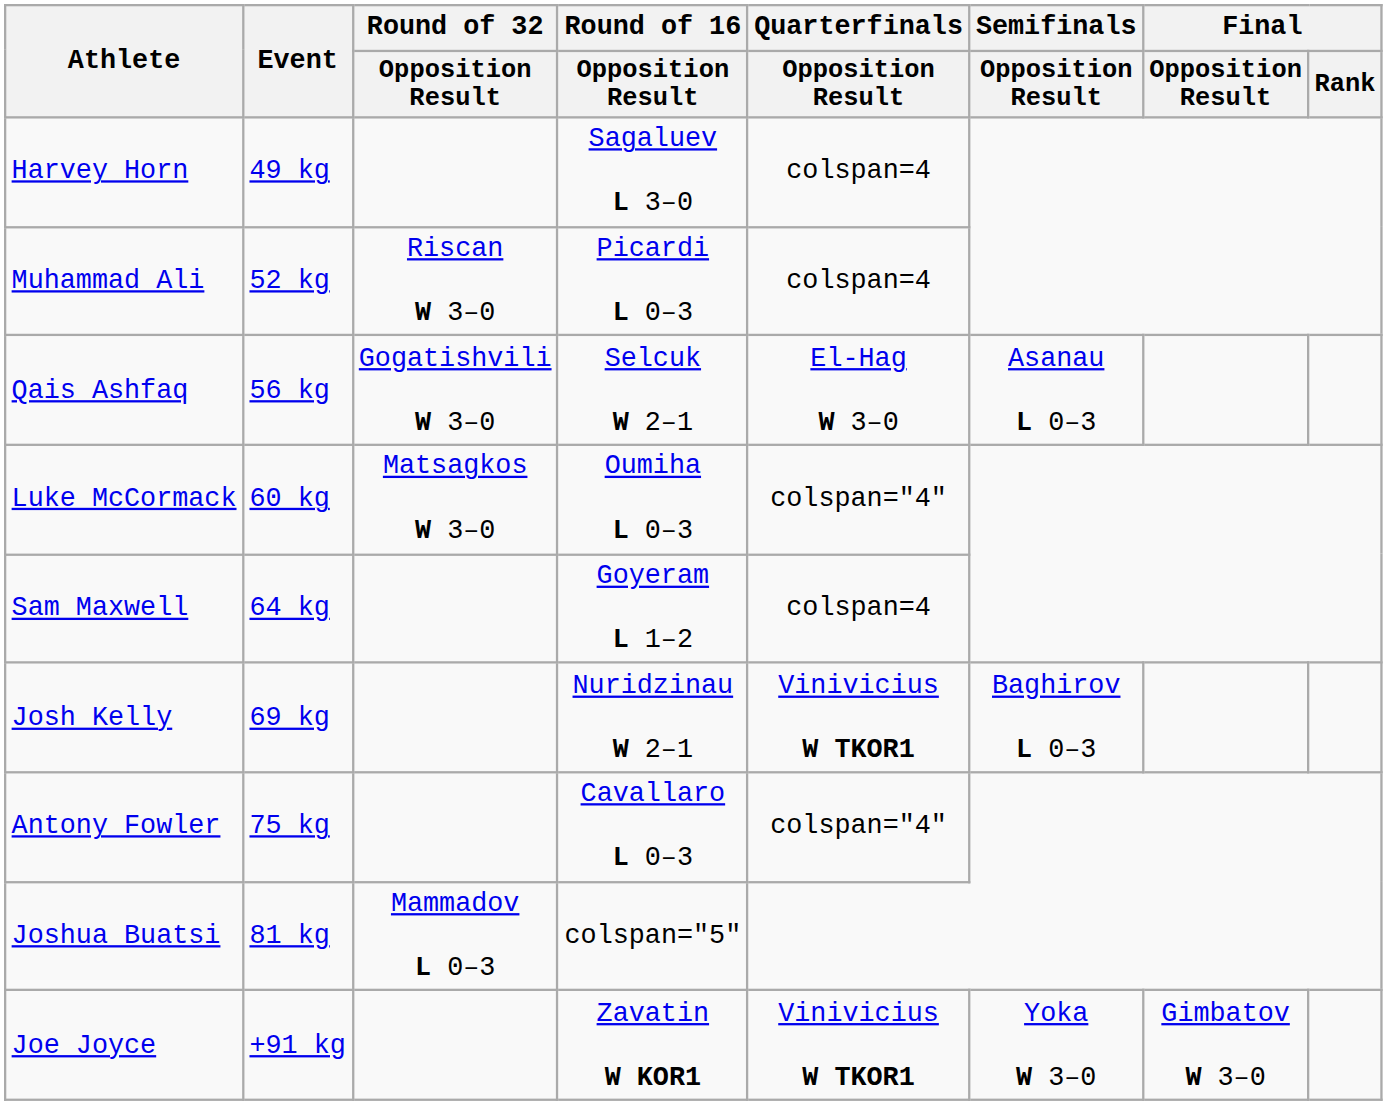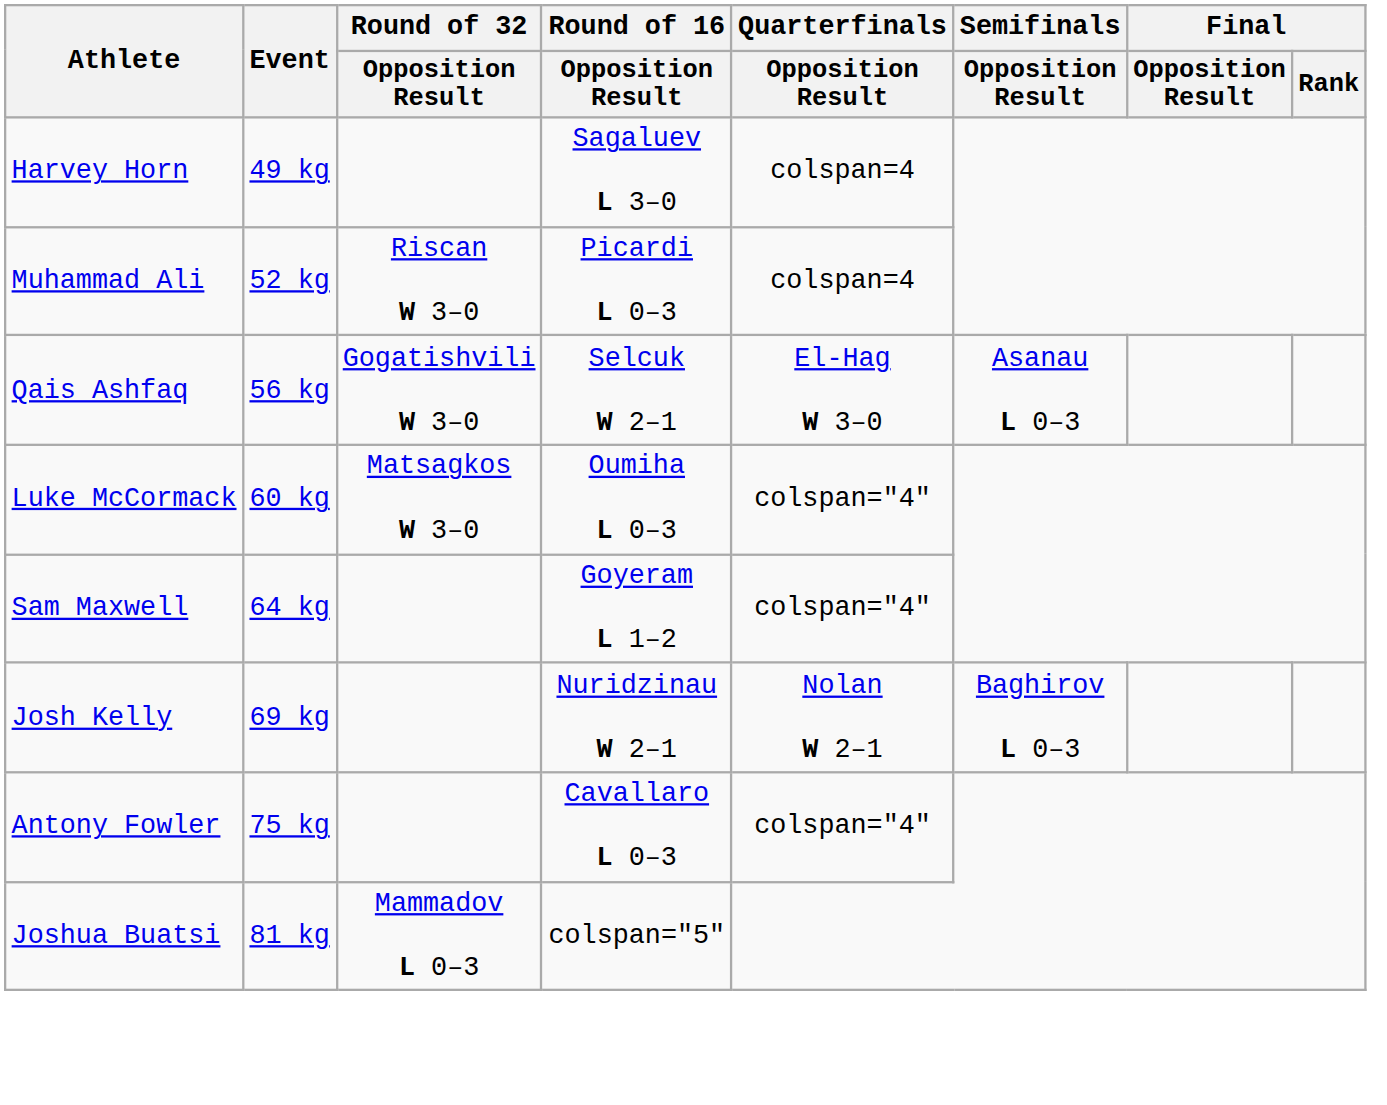(859, 608) colspan=4 -> (842, 608) colspan="4"
(859, 717) Vinivicius W TKOR1 -> (842, 717) Nolan W 2–1
- row: (84, 1045)
